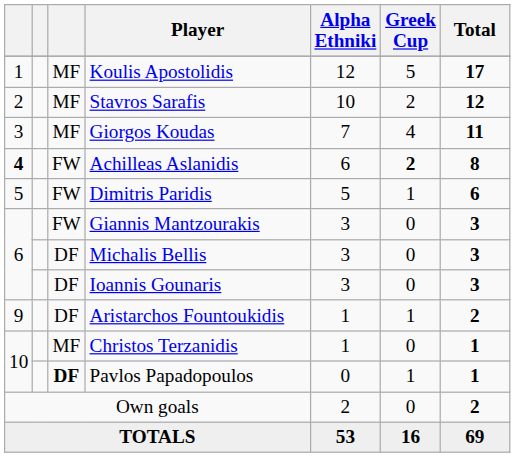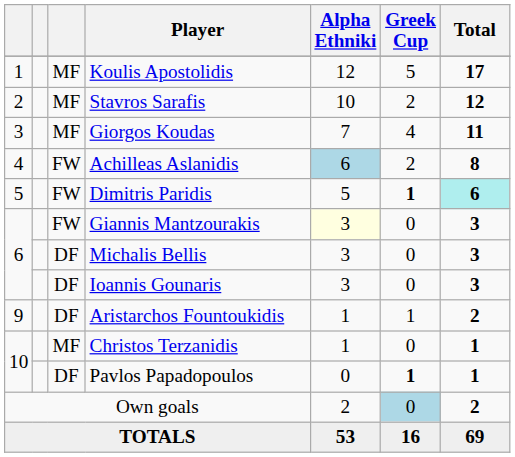(19, 163) bold -> (19, 163) normal
(345, 163) no background -> (345, 163) lightblue background
(411, 163) bold -> (411, 163) normal
(411, 193) normal -> (411, 193) bold
(475, 193) no background -> (475, 193) paleturquoise background
(345, 224) no background -> (345, 224) lightyellow background
(66, 376) bold -> (66, 376) normal
(411, 376) normal -> (411, 376) bold
(411, 406) no background -> (411, 406) lightblue background
